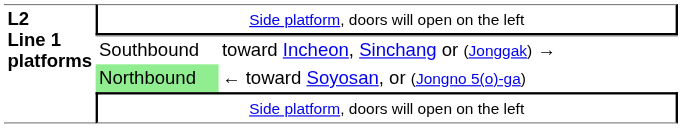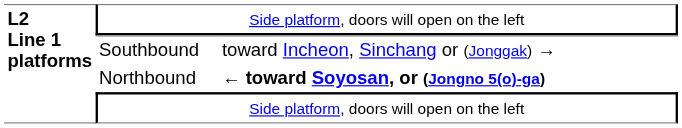(147, 78) lightgreen background -> (147, 78) no background
(374, 78) normal -> (384, 78) bold
